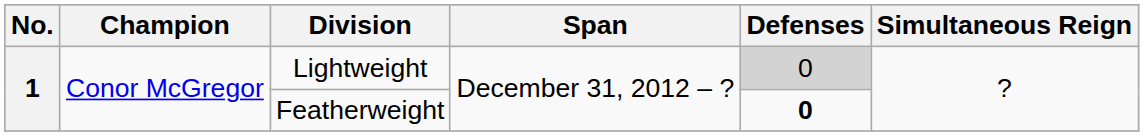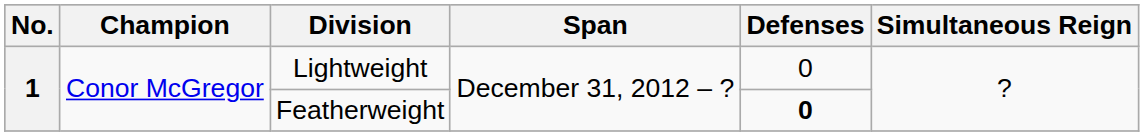(805, 67) lightgrey background -> (805, 67) no background
